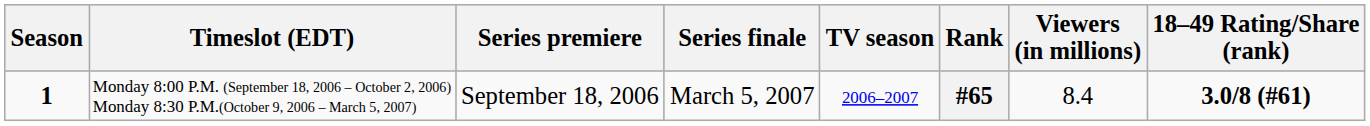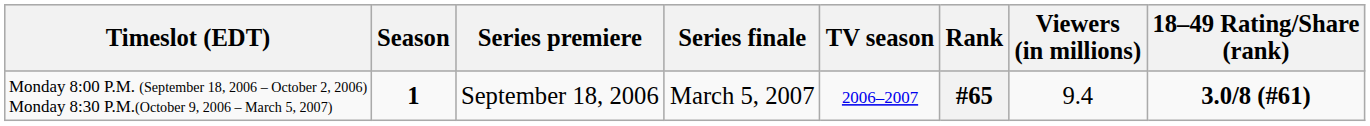columns swapped: (47, 37) <-> (272, 37)
(1078, 95) 8.4 -> (1078, 95) 9.4
